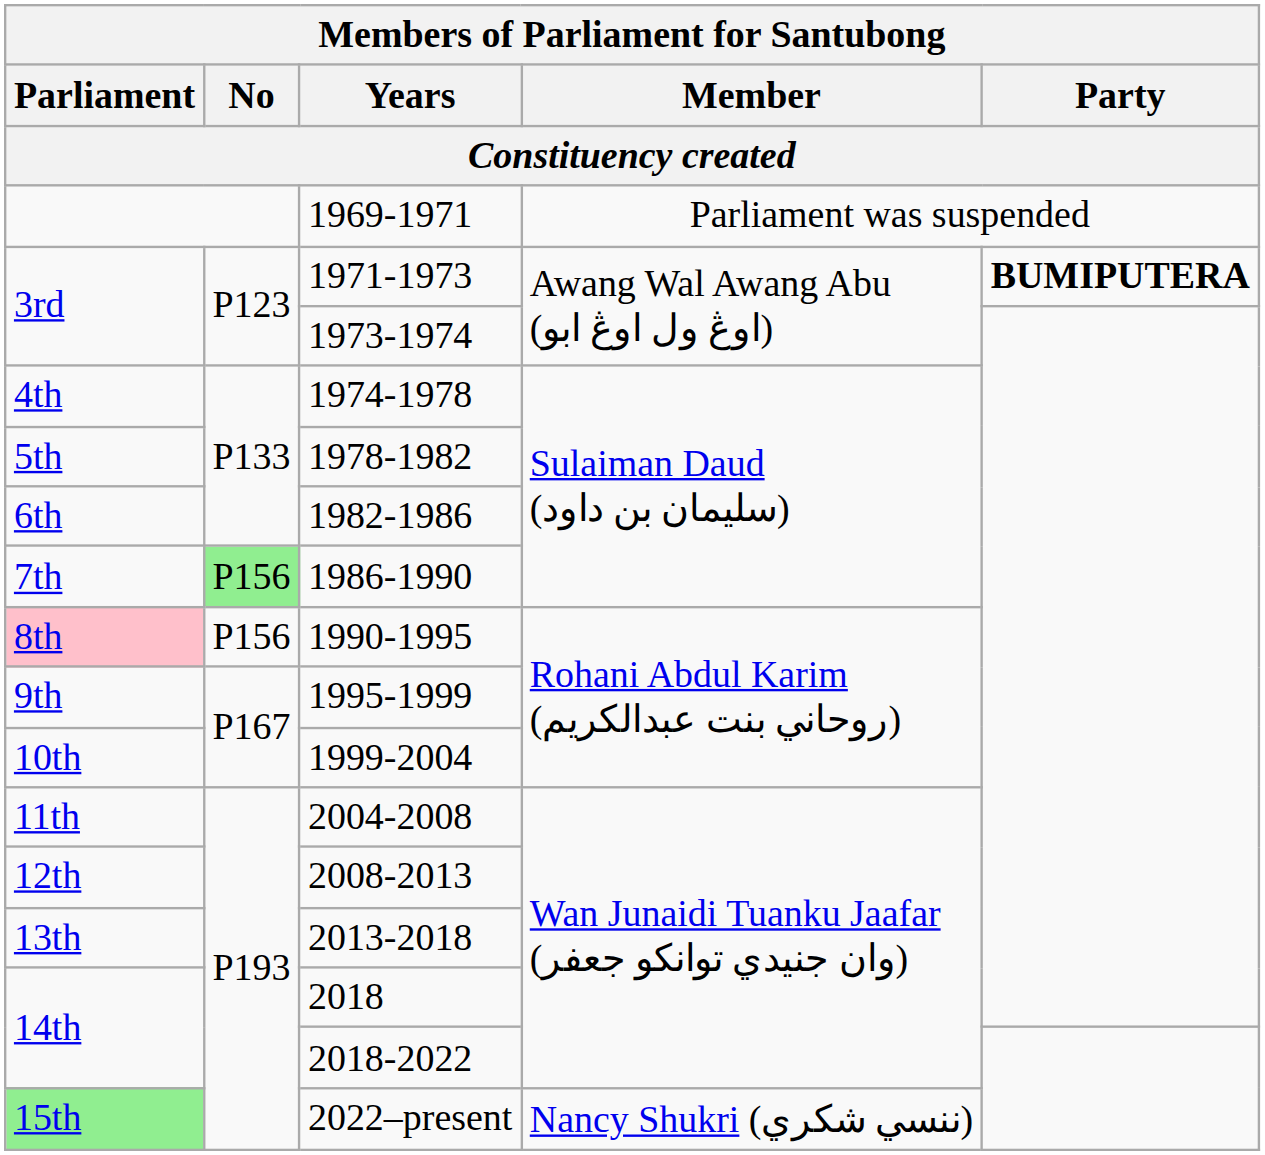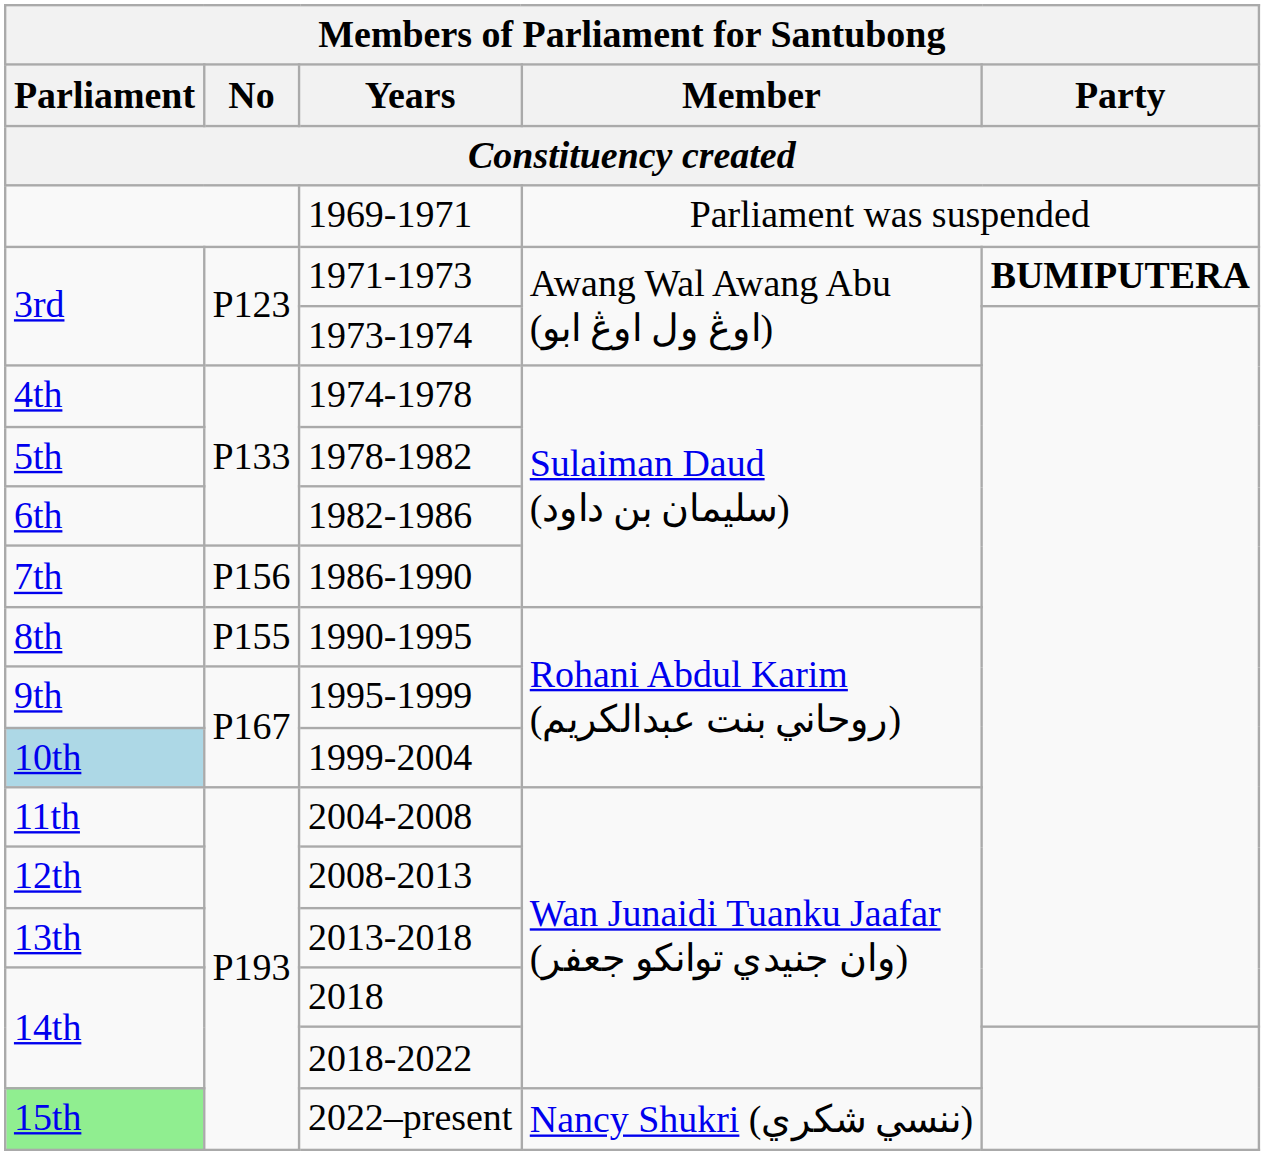(252, 575) lightgreen background -> (252, 575) no background
(38, 635) pink background -> (38, 635) no background
(252, 635) P156 -> (252, 635) P155
(48, 756) no background -> (48, 756) lightblue background
